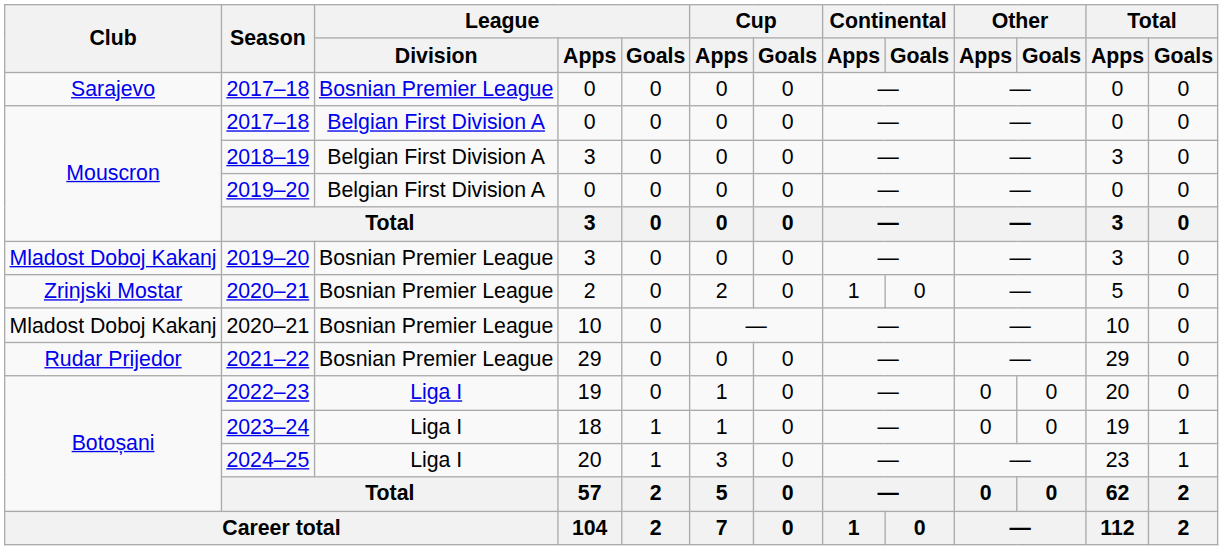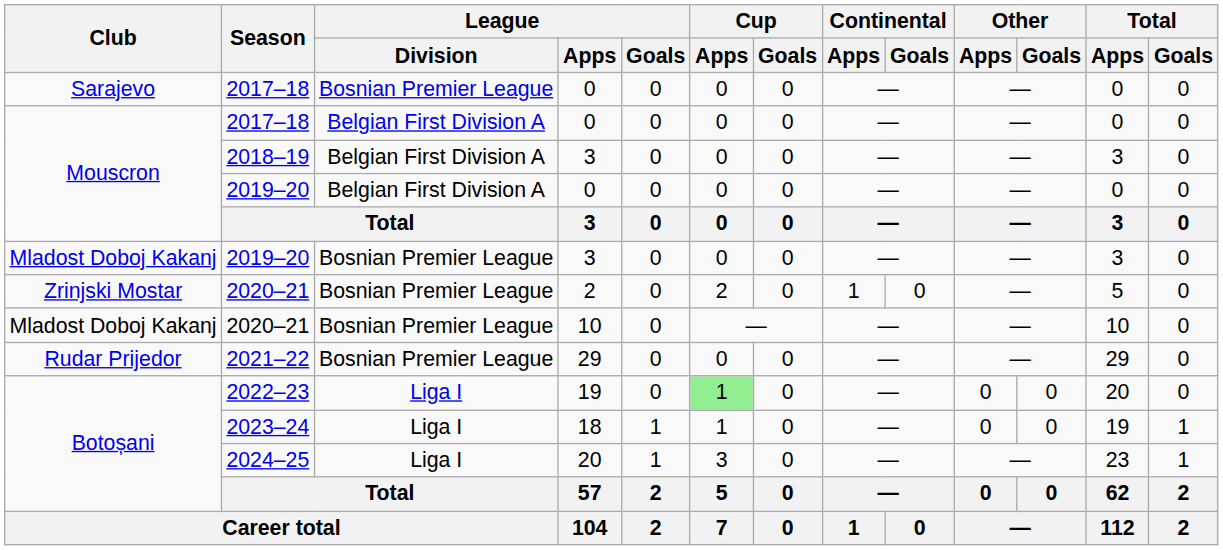(722, 392) no background -> (722, 392) lightgreen background
